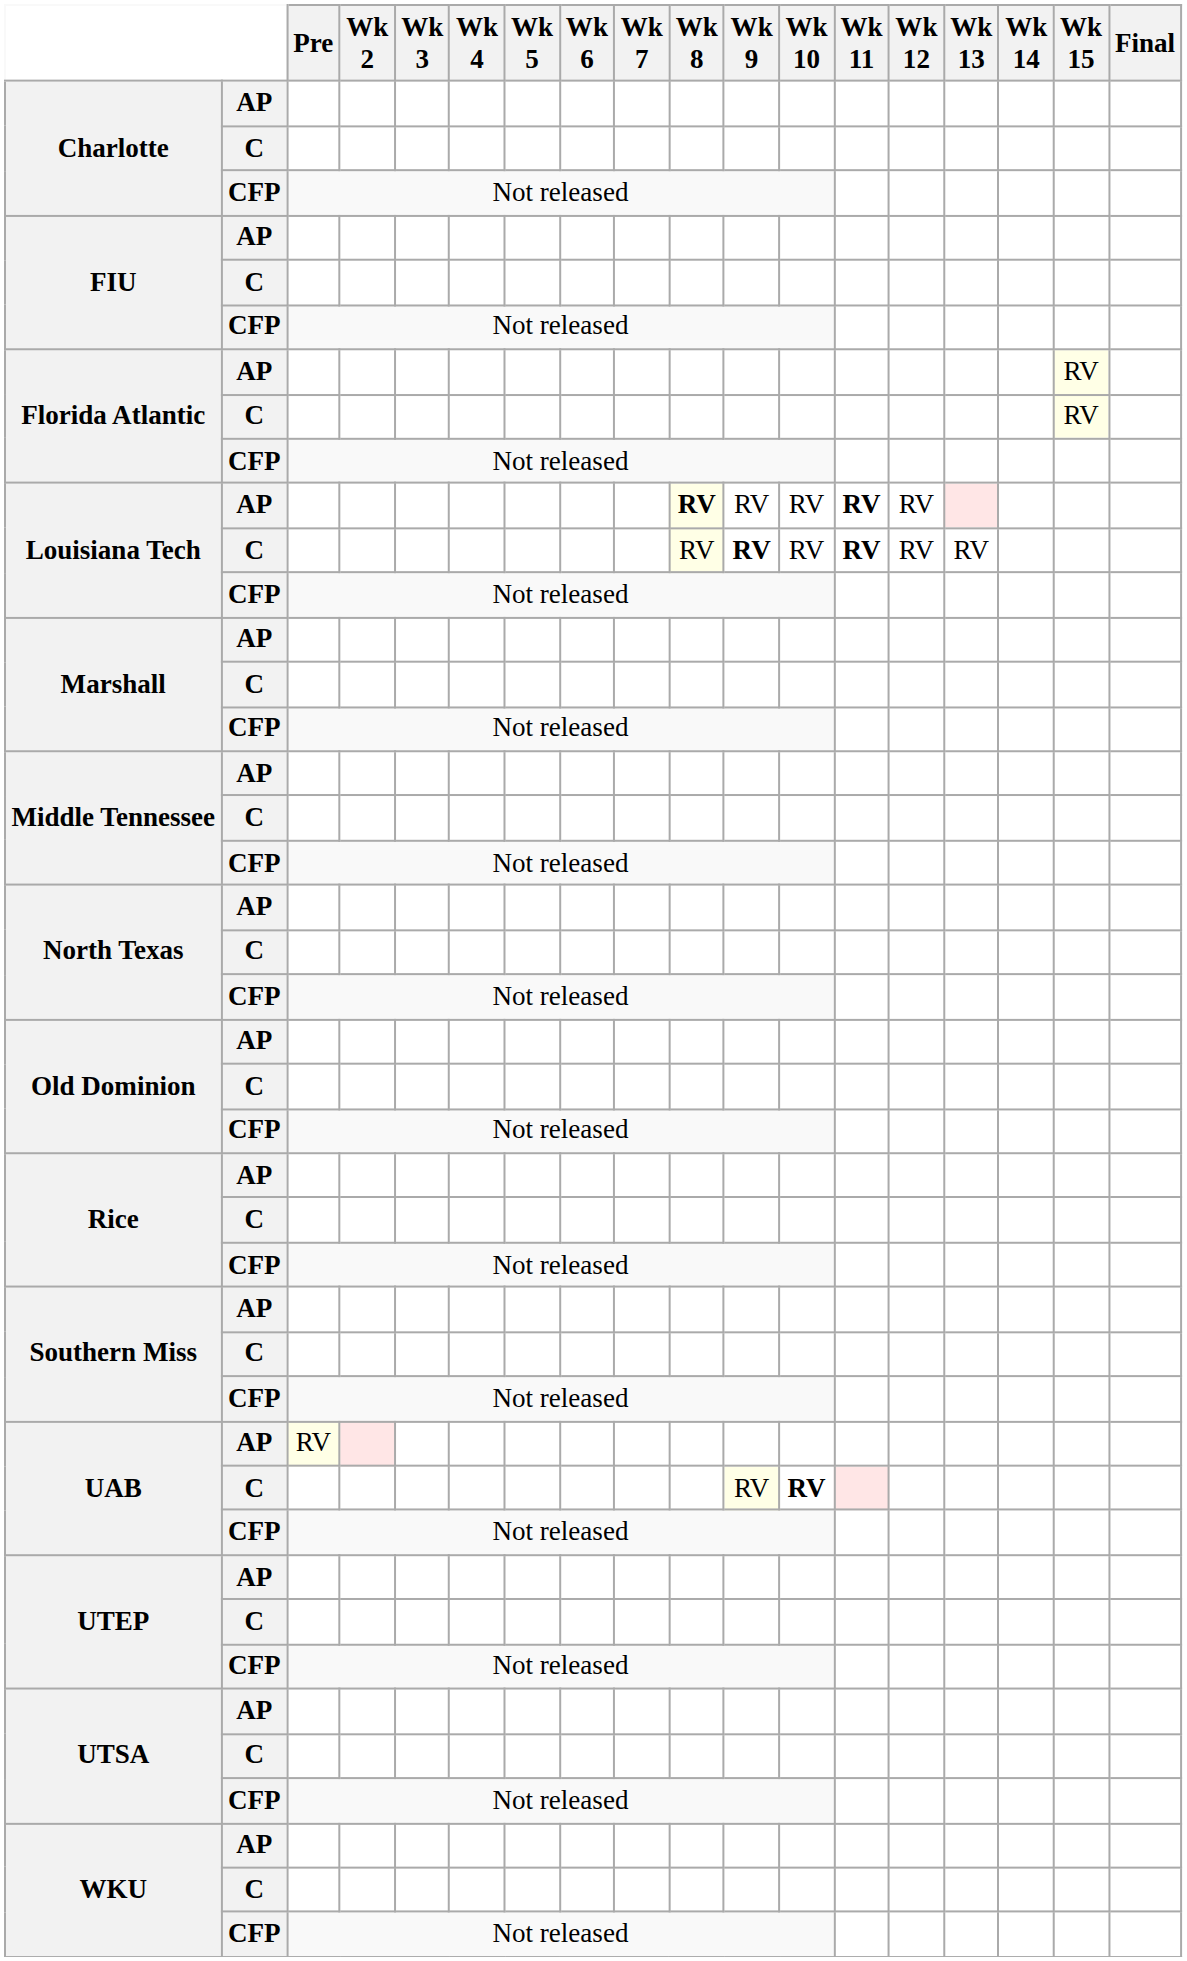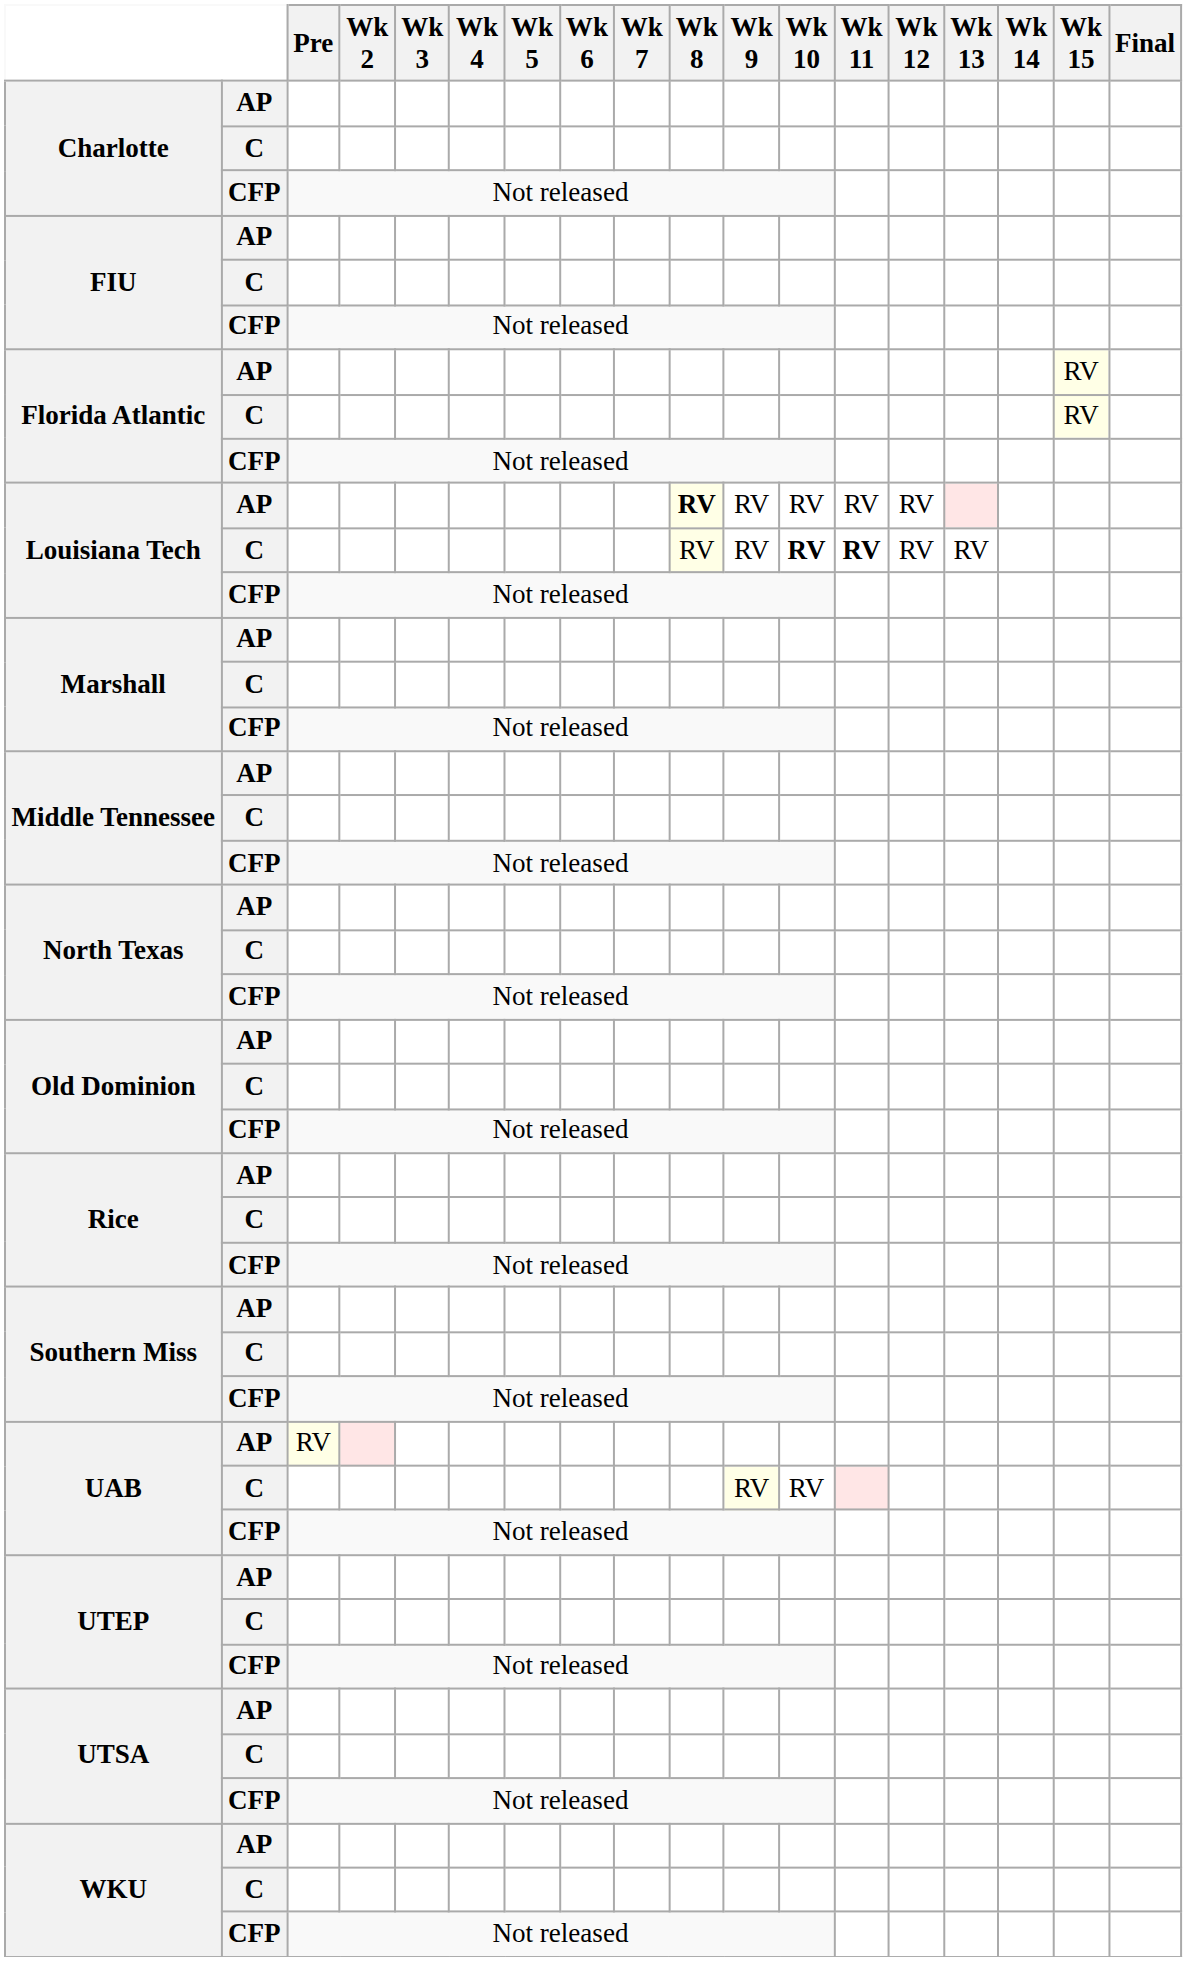(861, 504) bold -> (861, 504) normal
(752, 549) bold -> (752, 549) normal
(807, 549) normal -> (807, 549) bold
(807, 1487) bold -> (807, 1487) normal
